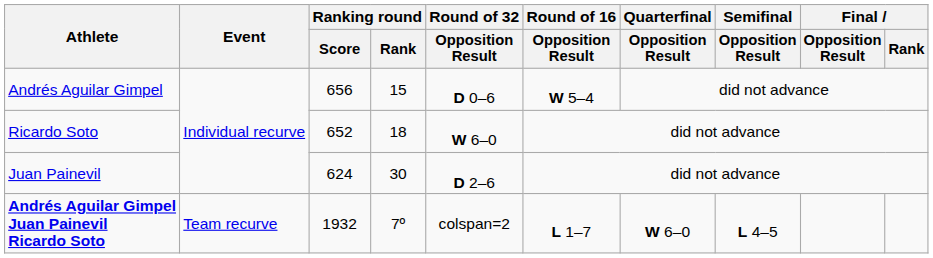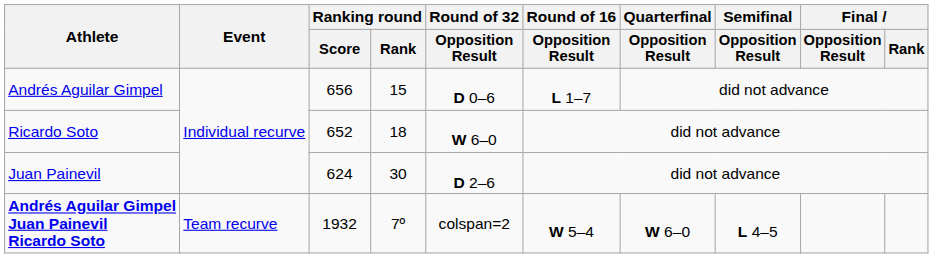(571, 98) W 5–4 -> (571, 98) L 1–7
(571, 233) L 1–7 -> (571, 233) W 5–4
